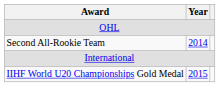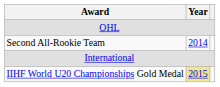(198, 74) no background -> (198, 74) khaki background
